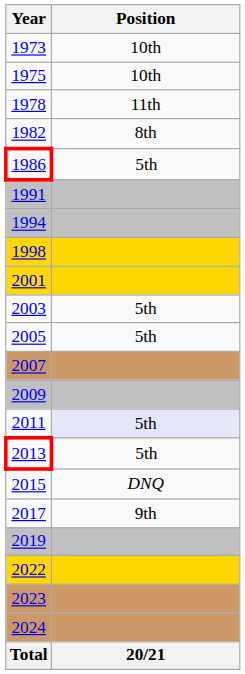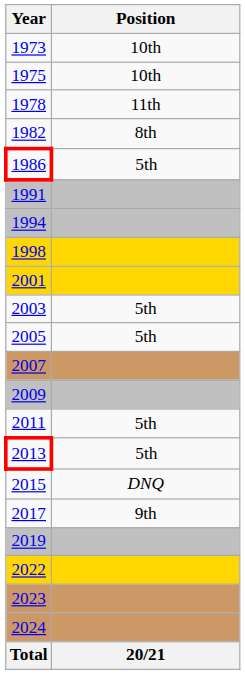(146, 423) lavender background -> (146, 423) no background
